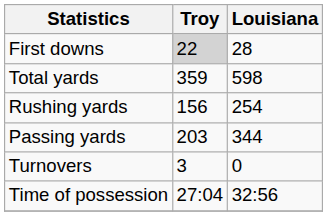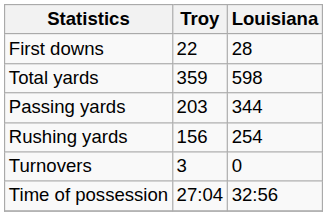(187, 48) lightgrey background -> (187, 48) no background
rows swapped: (68, 107) <-> (67, 136)
